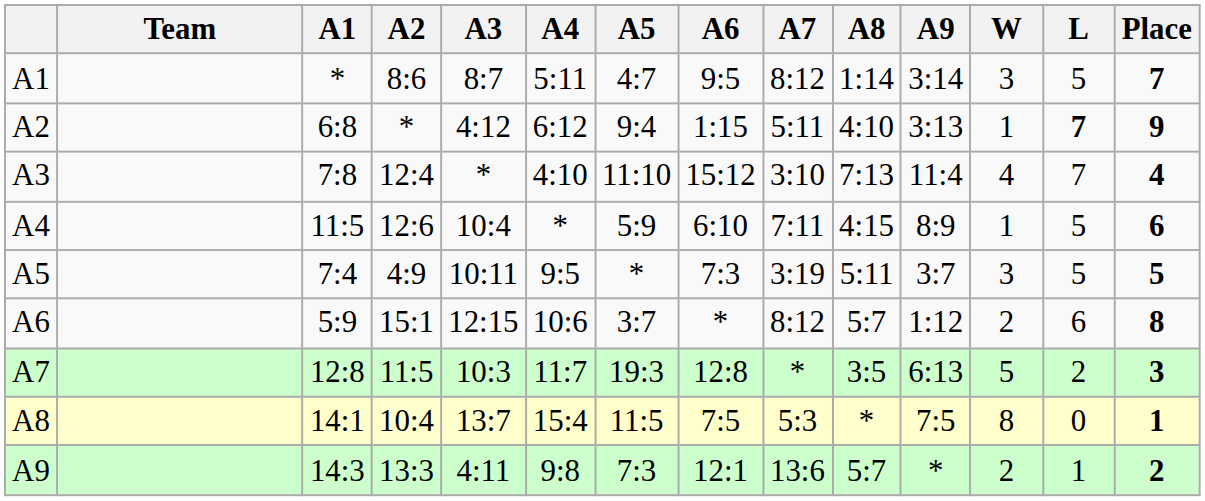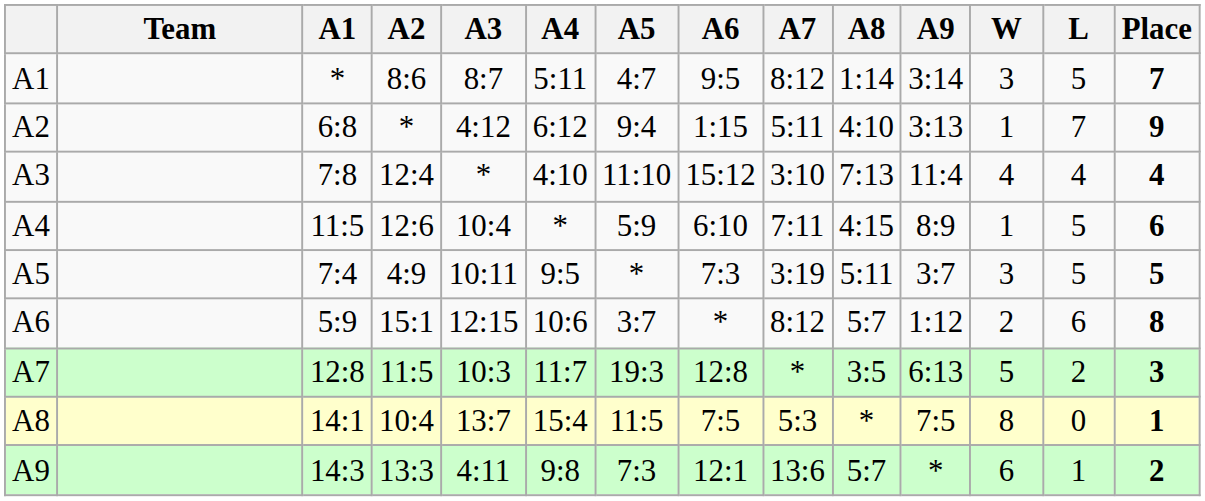(1078, 126) bold -> (1078, 126) normal
(1078, 175) 7 -> (1078, 175) 4
(1006, 469) 2 -> (1006, 469) 6
